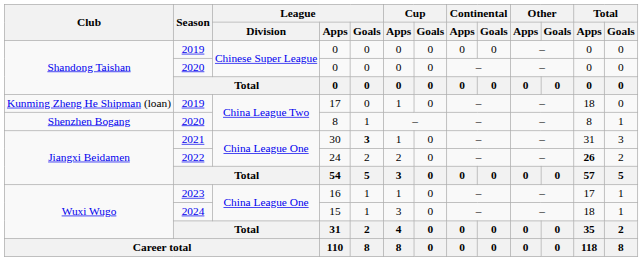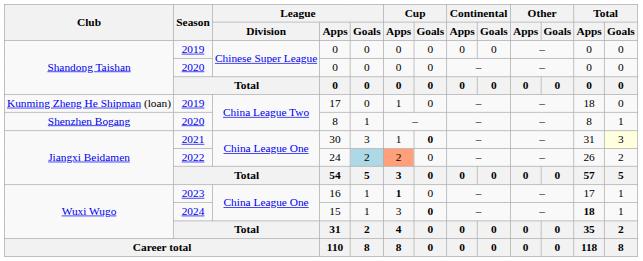(367, 139) bold -> (367, 139) normal
(430, 139) normal -> (430, 139) bold
(621, 139) no background -> (621, 139) lightyellow background
(367, 157) no background -> (367, 157) lightblue background
(399, 157) no background -> (399, 157) lightsalmon background
(589, 157) bold -> (589, 157) normal
(399, 193) normal -> (399, 193) bold
(430, 211) normal -> (430, 211) bold
(589, 211) normal -> (589, 211) bold
